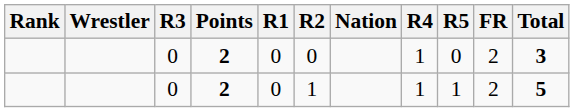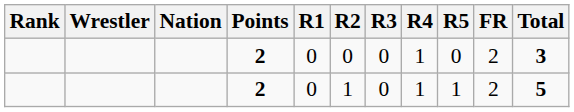columns swapped: (366, 21) <-> (173, 21)
